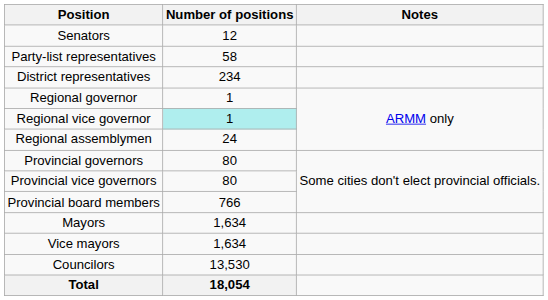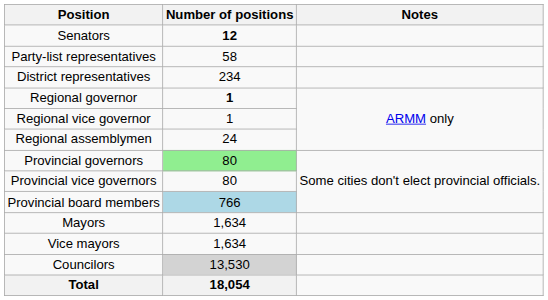(230, 35) normal -> (230, 35) bold
(230, 98) normal -> (230, 98) bold
(230, 118) paleturquoise background -> (230, 118) no background
(230, 160) no background -> (230, 160) lightgreen background
(230, 202) no background -> (230, 202) lightblue background
(230, 264) no background -> (230, 264) lightgrey background
